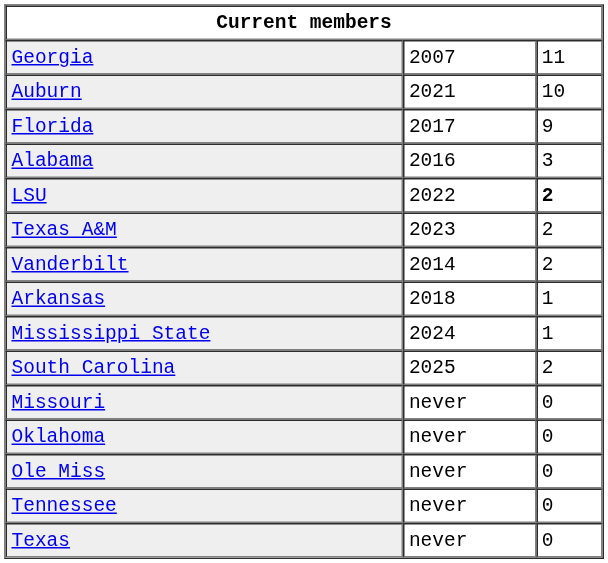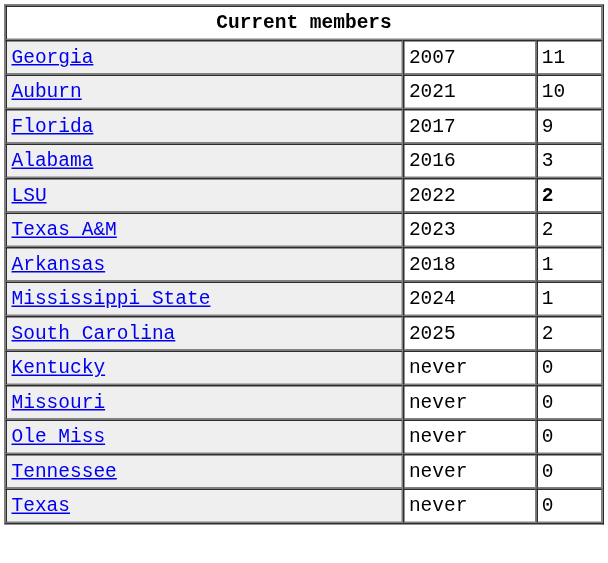- row: (70, 264)
+ row: (58, 368)
- row: (58, 437)
